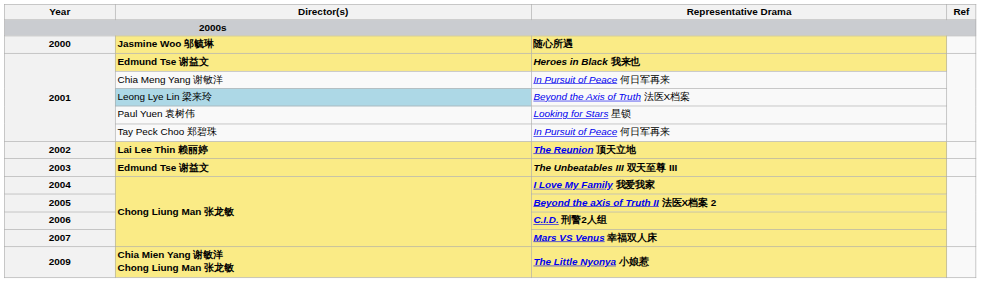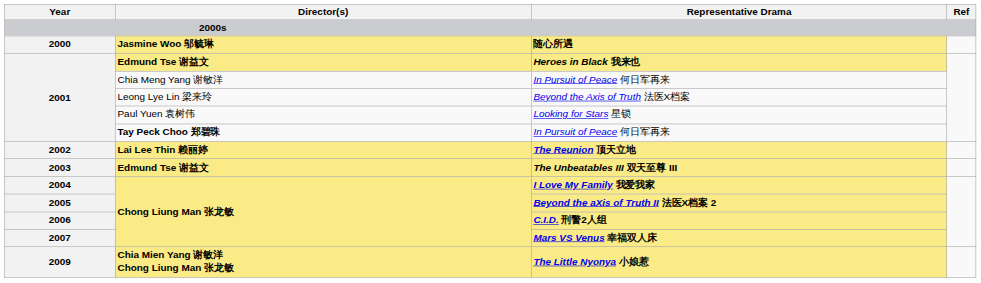(165, 97) lightblue background -> (165, 97) no background
(167, 132) normal -> (169, 132) bold
